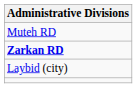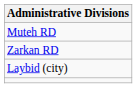(35, 50) bold -> (33, 50) normal
